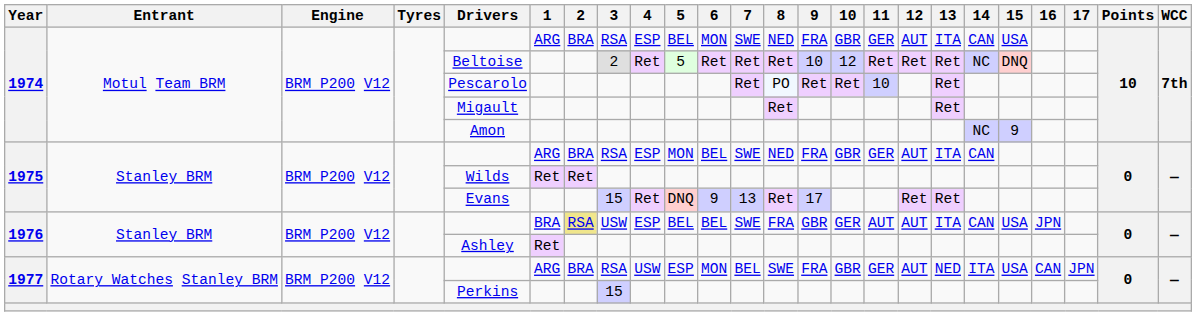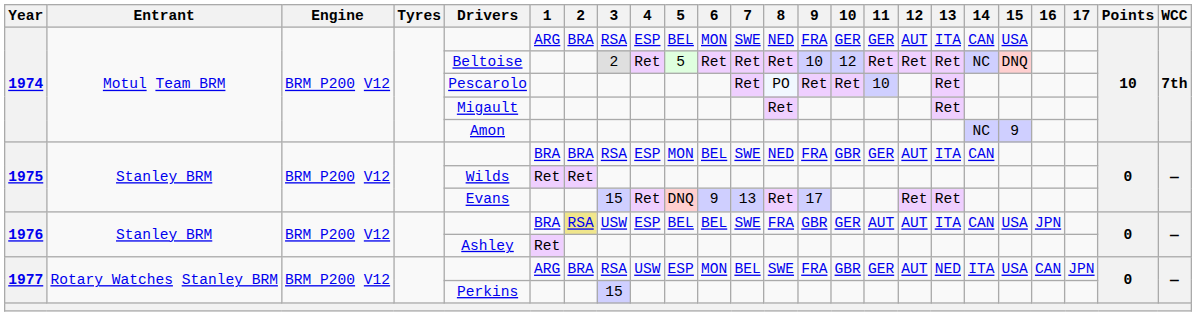(848, 39) GBR -> (848, 39) GER
(547, 154) ARG -> (547, 154) BRA
